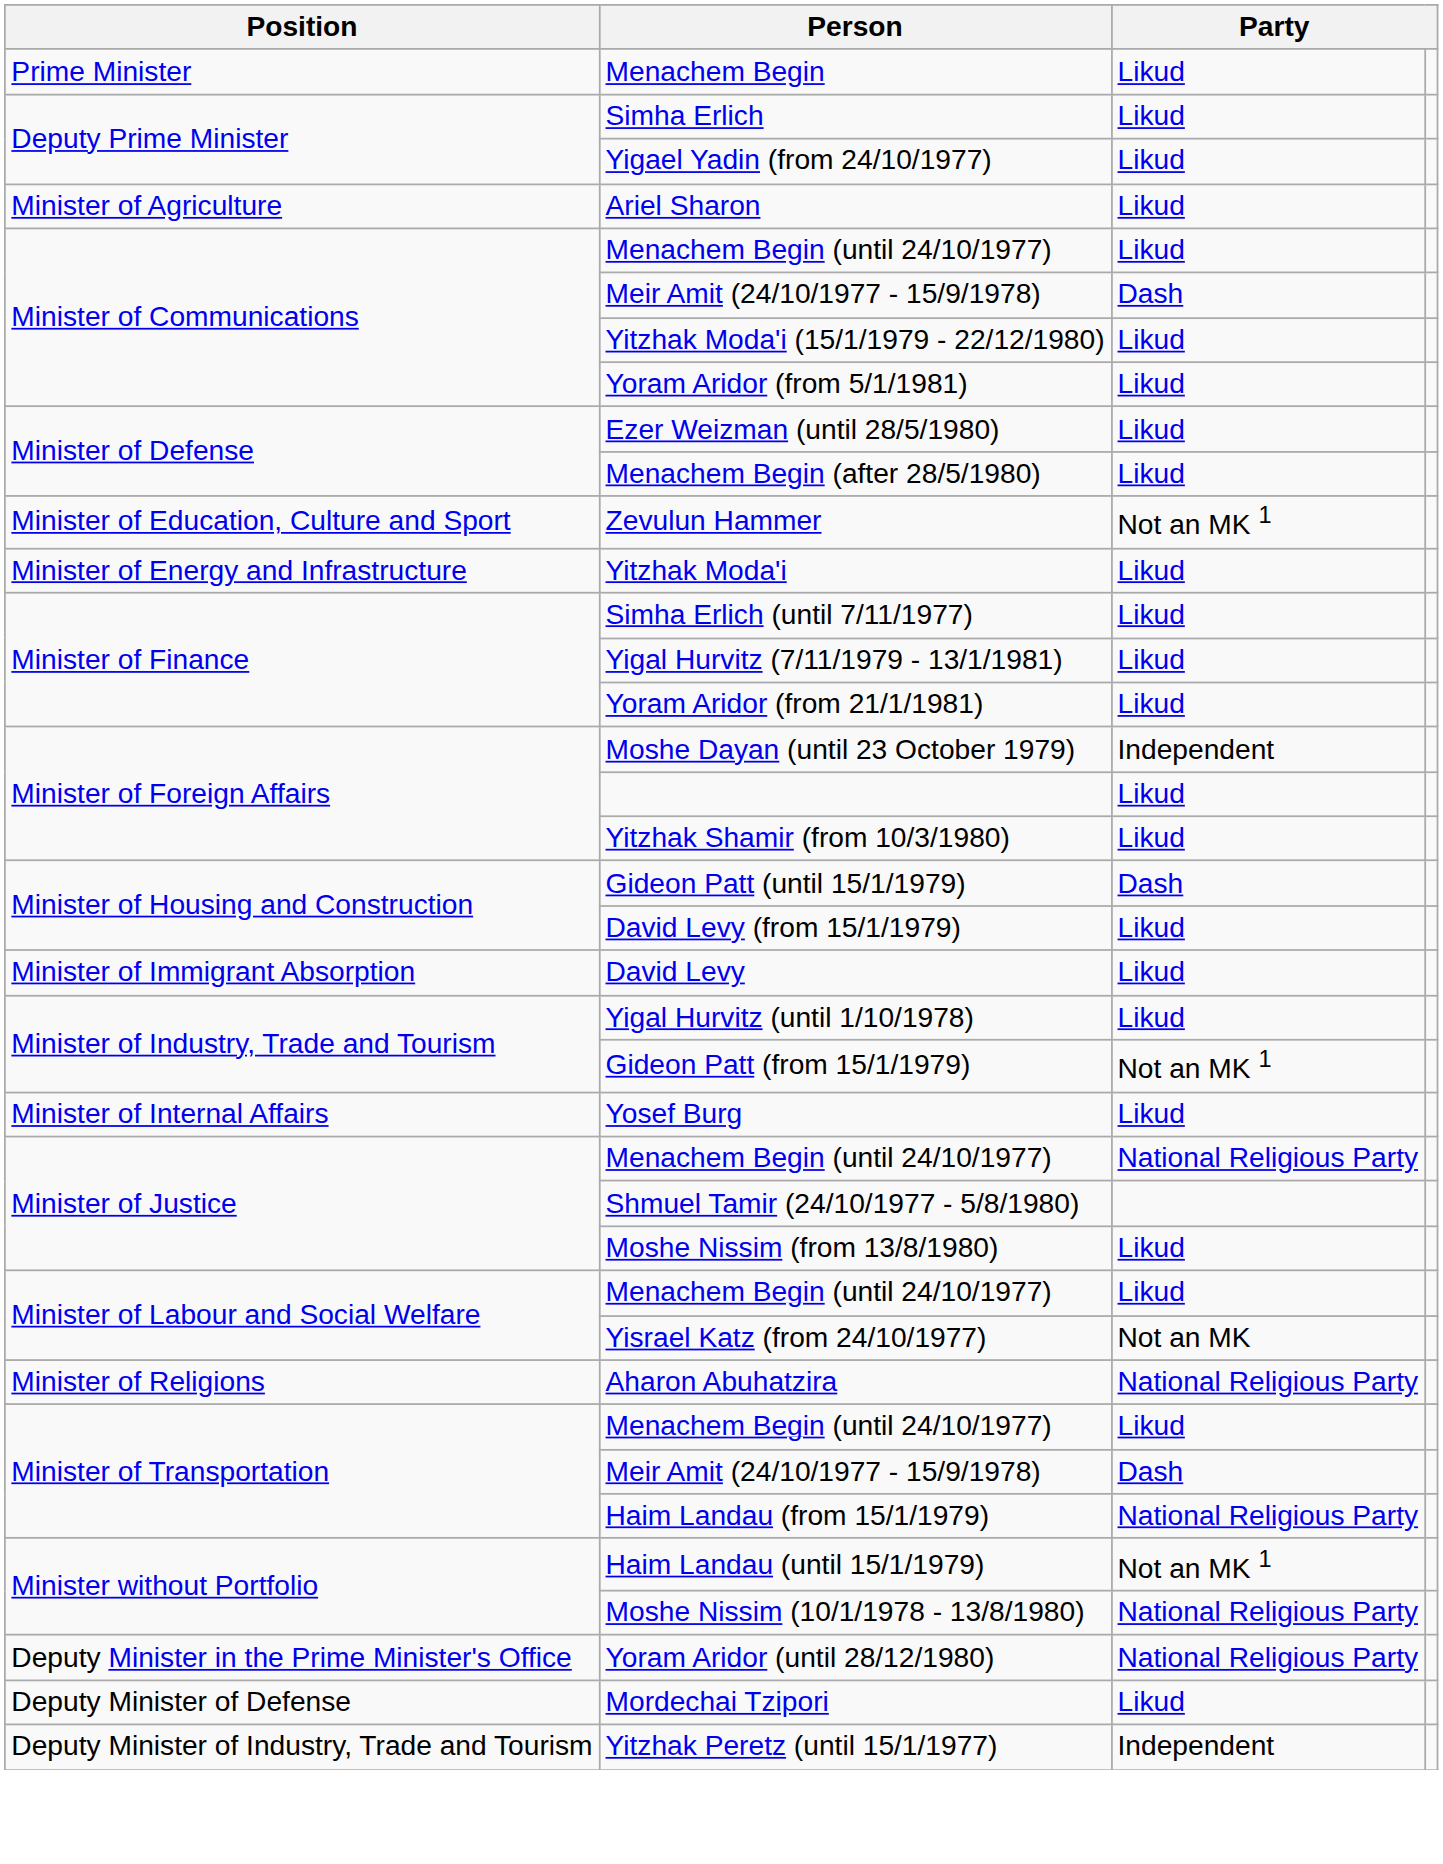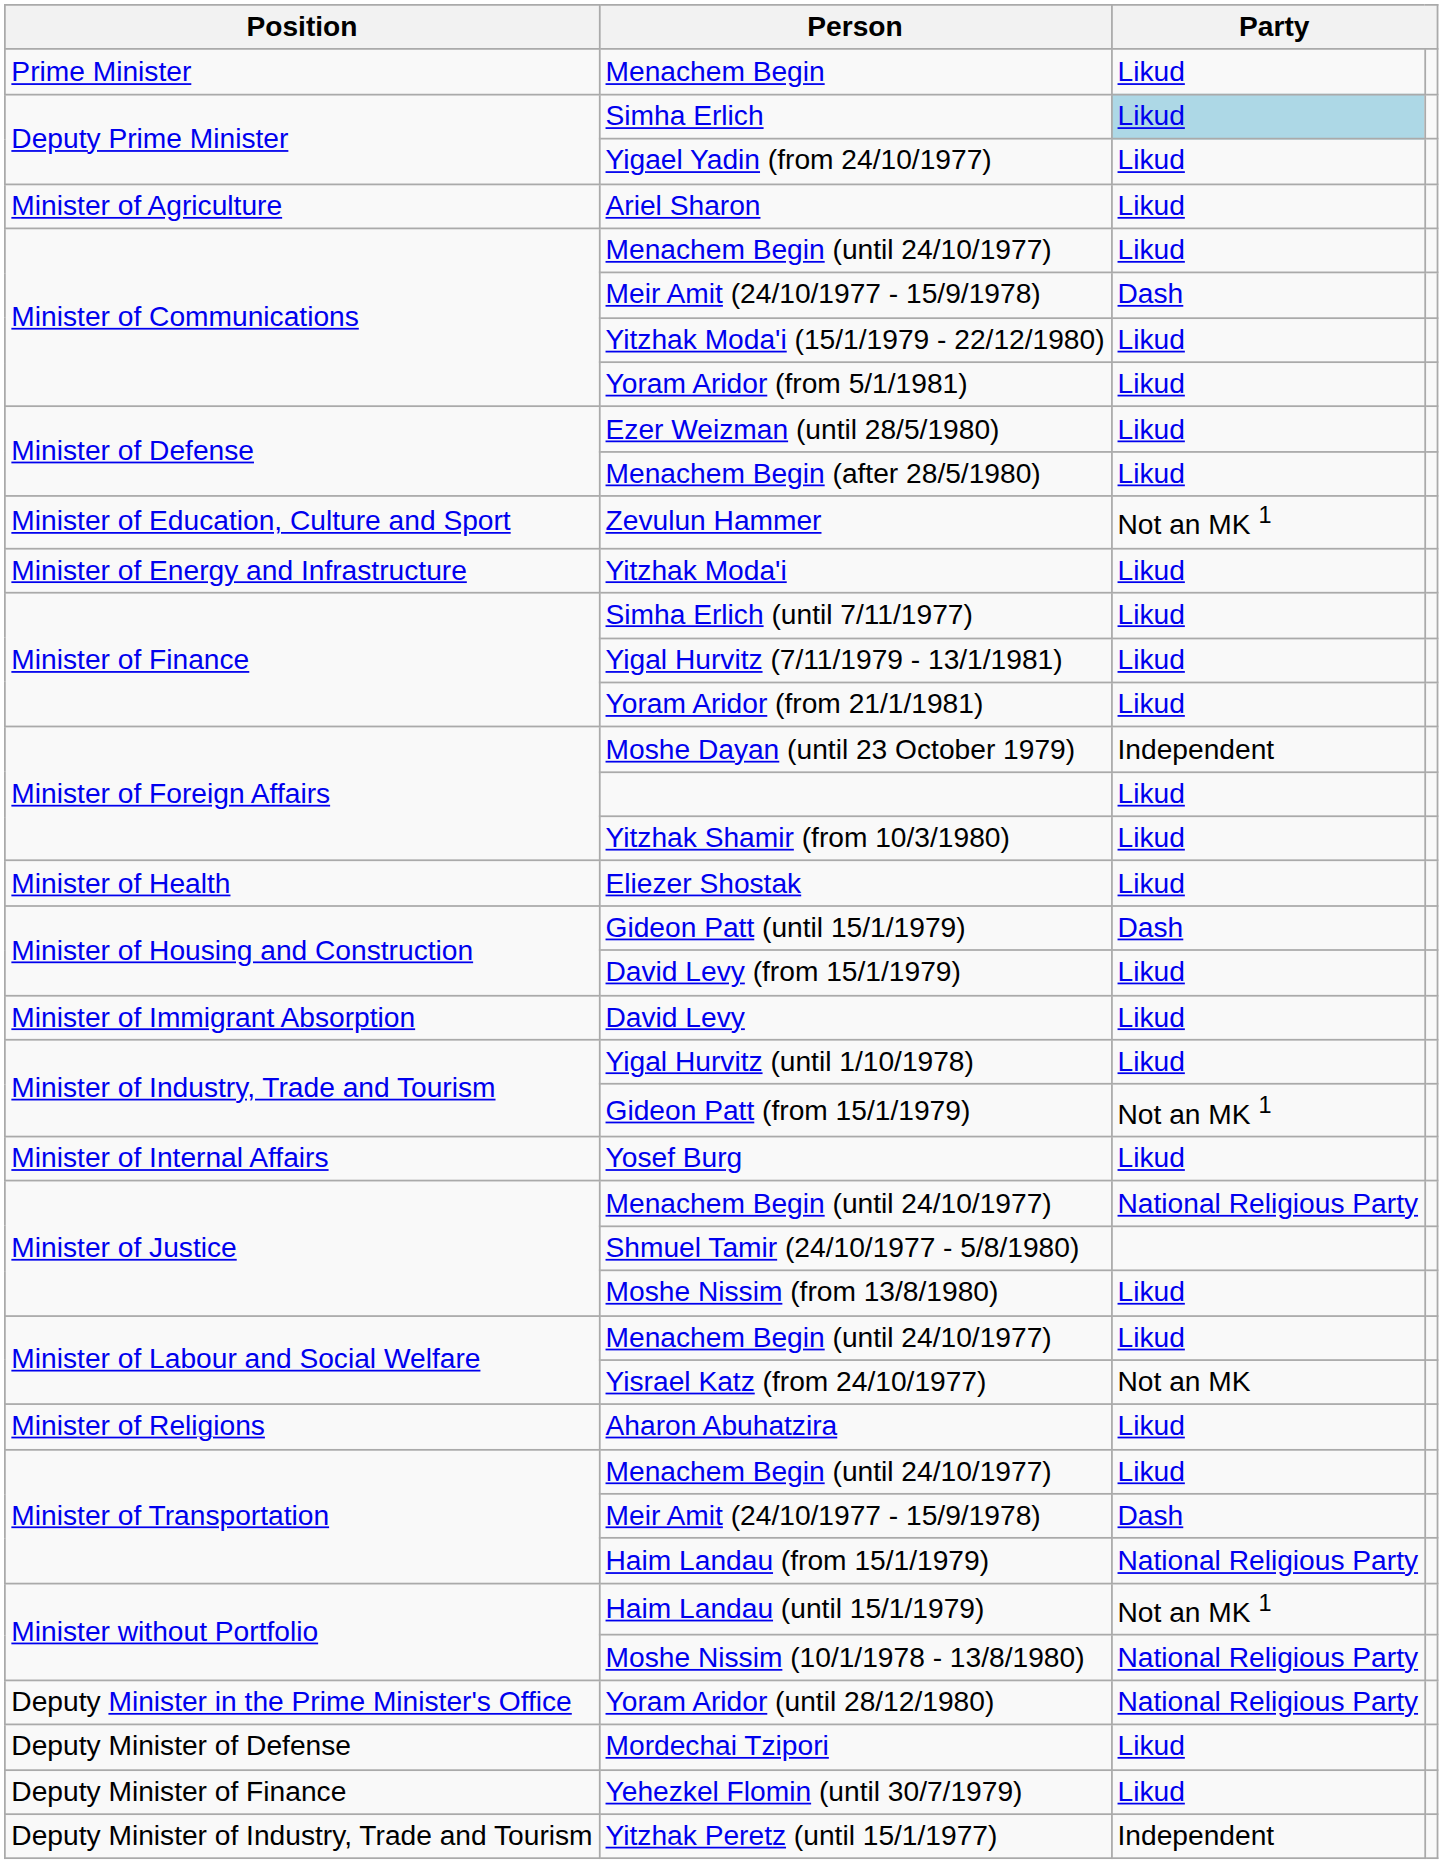(1151, 116) no background -> (1151, 116) lightblue background
+ row: (121, 882)
(1268, 1381) National Religious Party -> (1151, 1426) Likud
+ row: (179, 1791)
